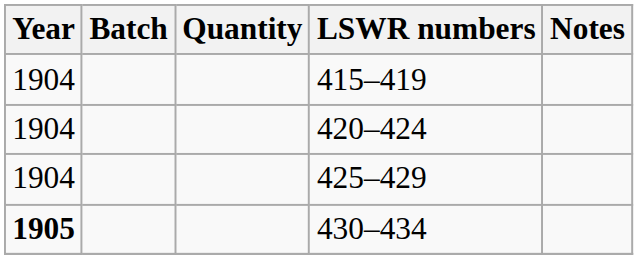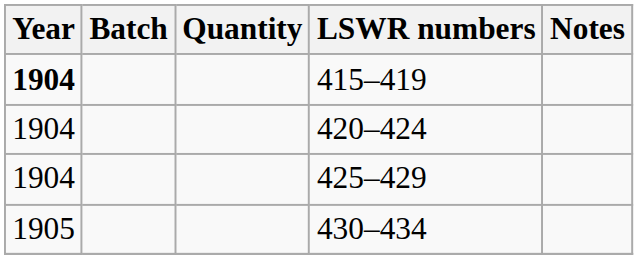(44, 79) normal -> (44, 79) bold
(44, 228) bold -> (44, 228) normal
